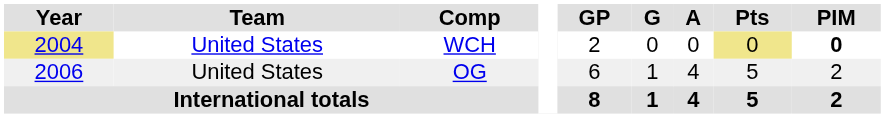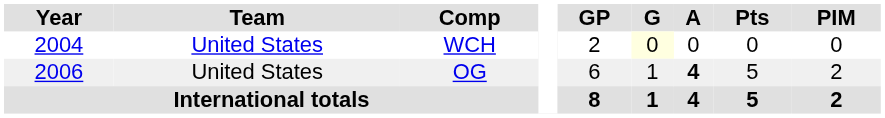(59, 44) khaki background -> (59, 44) no background
(652, 44) no background -> (652, 44) lightyellow background
(752, 44) khaki background -> (752, 44) no background
(836, 44) bold -> (836, 44) normal
(693, 72) normal -> (693, 72) bold
